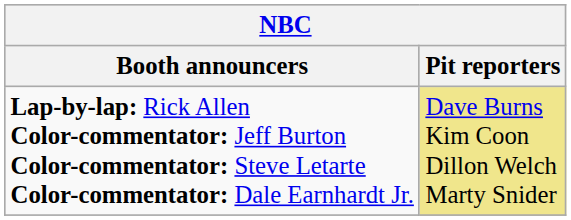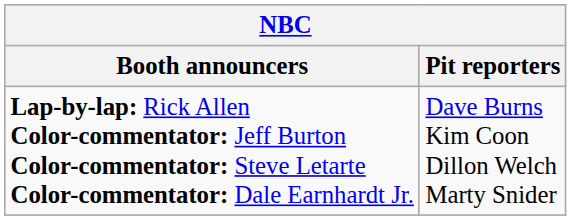(491, 150) khaki background -> (491, 150) no background
